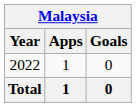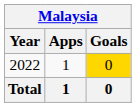(109, 65) no background -> (109, 65) gold background
